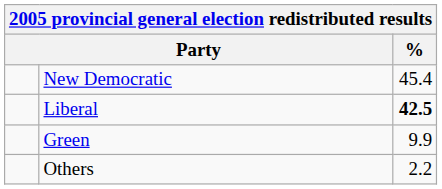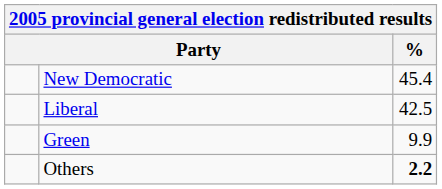(416, 109) bold -> (416, 109) normal
(420, 169) normal -> (420, 169) bold
